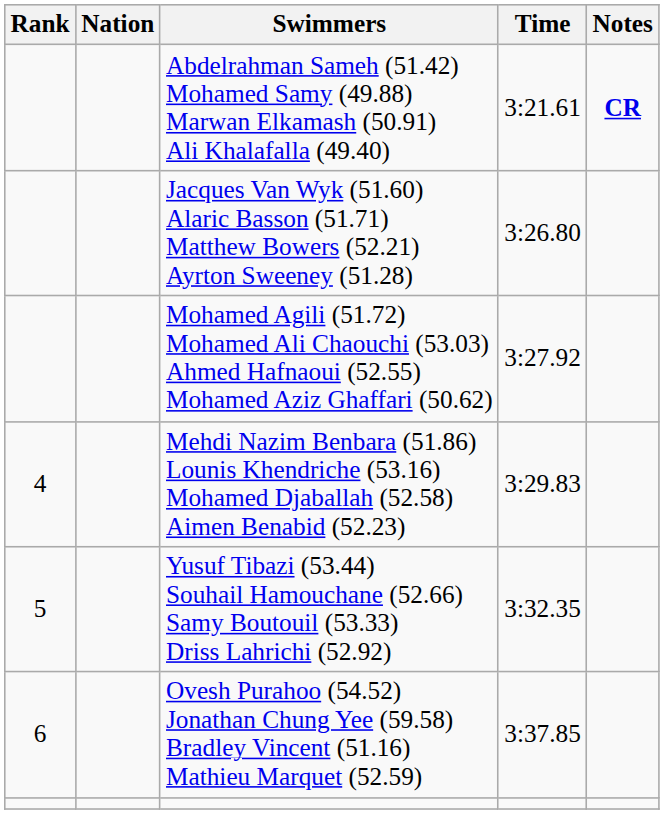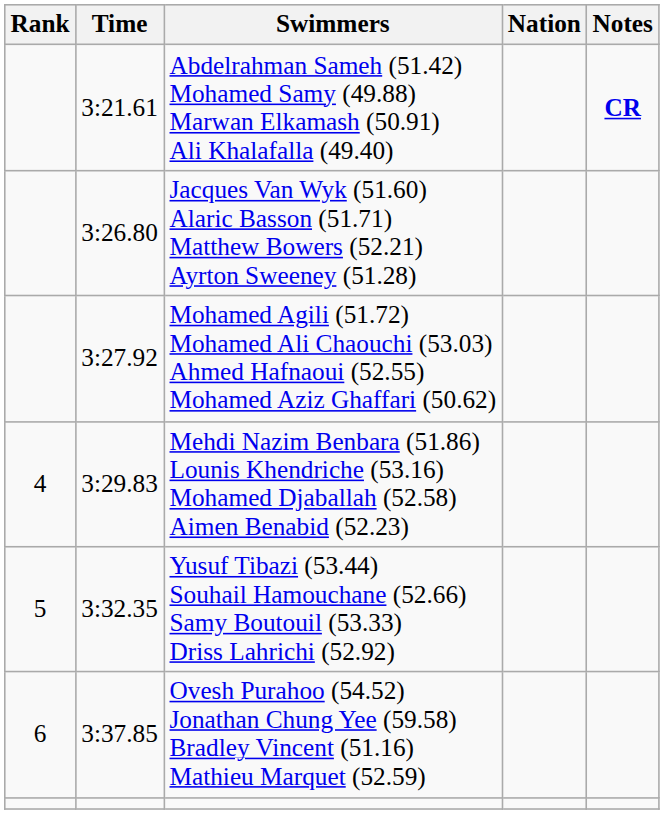columns swapped: (118, 24) <-> (543, 24)
